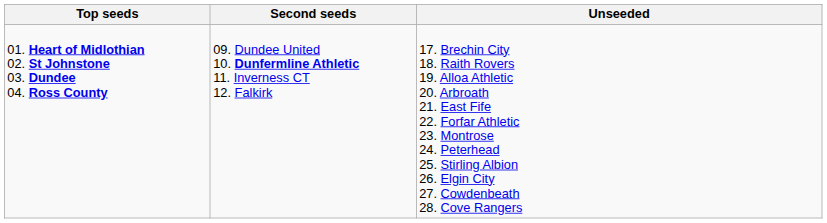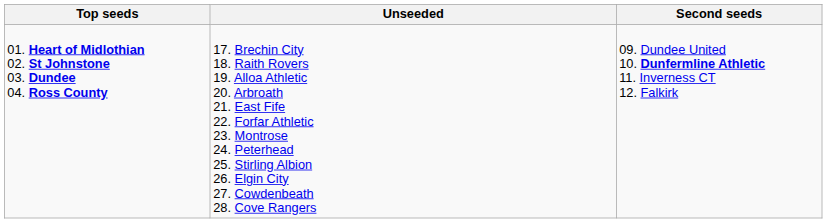columns swapped: (313, 14) <-> (619, 14)
